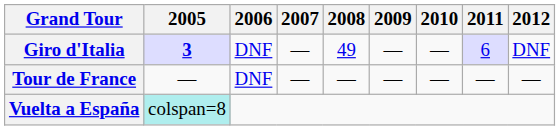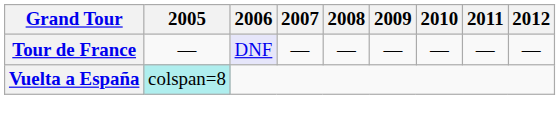- row: (74, 49)
(253, 79) no background -> (253, 49) lavender background
